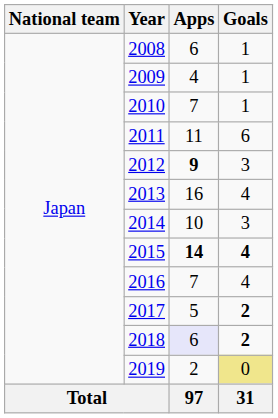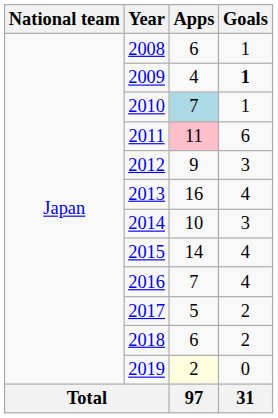(245, 77) normal -> (245, 77) bold
(194, 106) no background -> (194, 106) lightblue background
(194, 135) no background -> (194, 135) pink background
(194, 164) bold -> (194, 164) normal
(194, 252) bold -> (194, 252) normal
(245, 252) bold -> (245, 252) normal
(245, 310) bold -> (245, 310) normal
(194, 340) lavender background -> (194, 340) no background
(245, 340) bold -> (245, 340) normal
(194, 369) no background -> (194, 369) lightyellow background
(245, 369) khaki background -> (245, 369) no background
